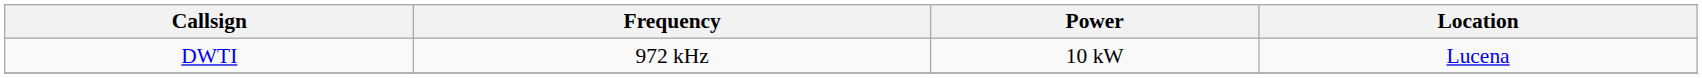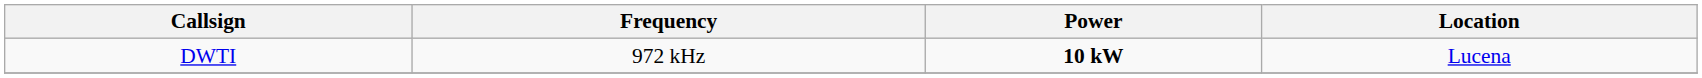(1095, 55) normal -> (1093, 55) bold
